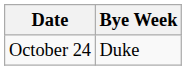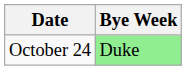(119, 50) no background -> (119, 50) lightgreen background
